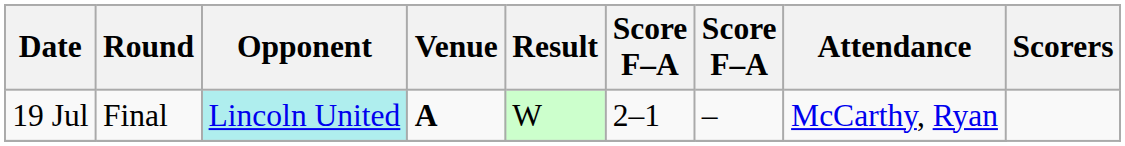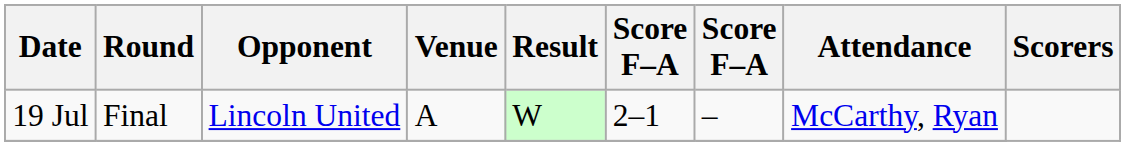(304, 114) paleturquoise background -> (304, 114) no background
(426, 114) bold -> (426, 114) normal
